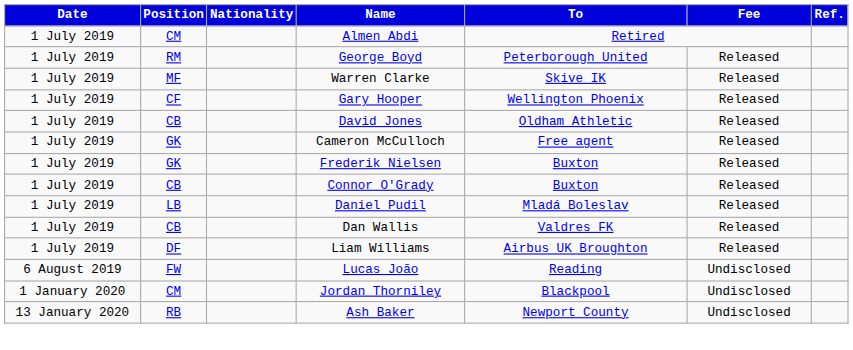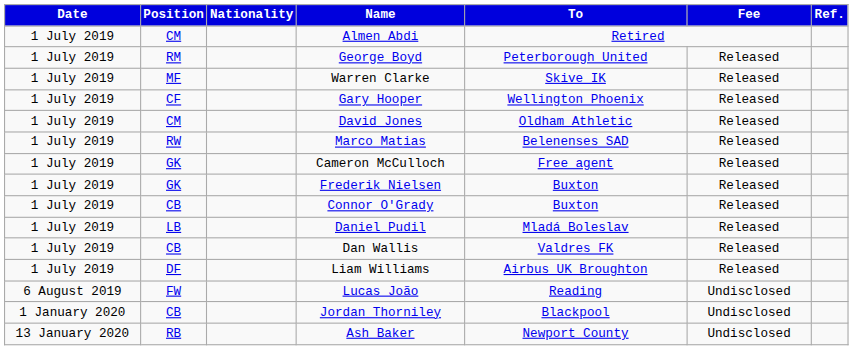(174, 121) CB -> (174, 121) CM
+ row: (380, 142)
(174, 291) CM -> (174, 312) CB
